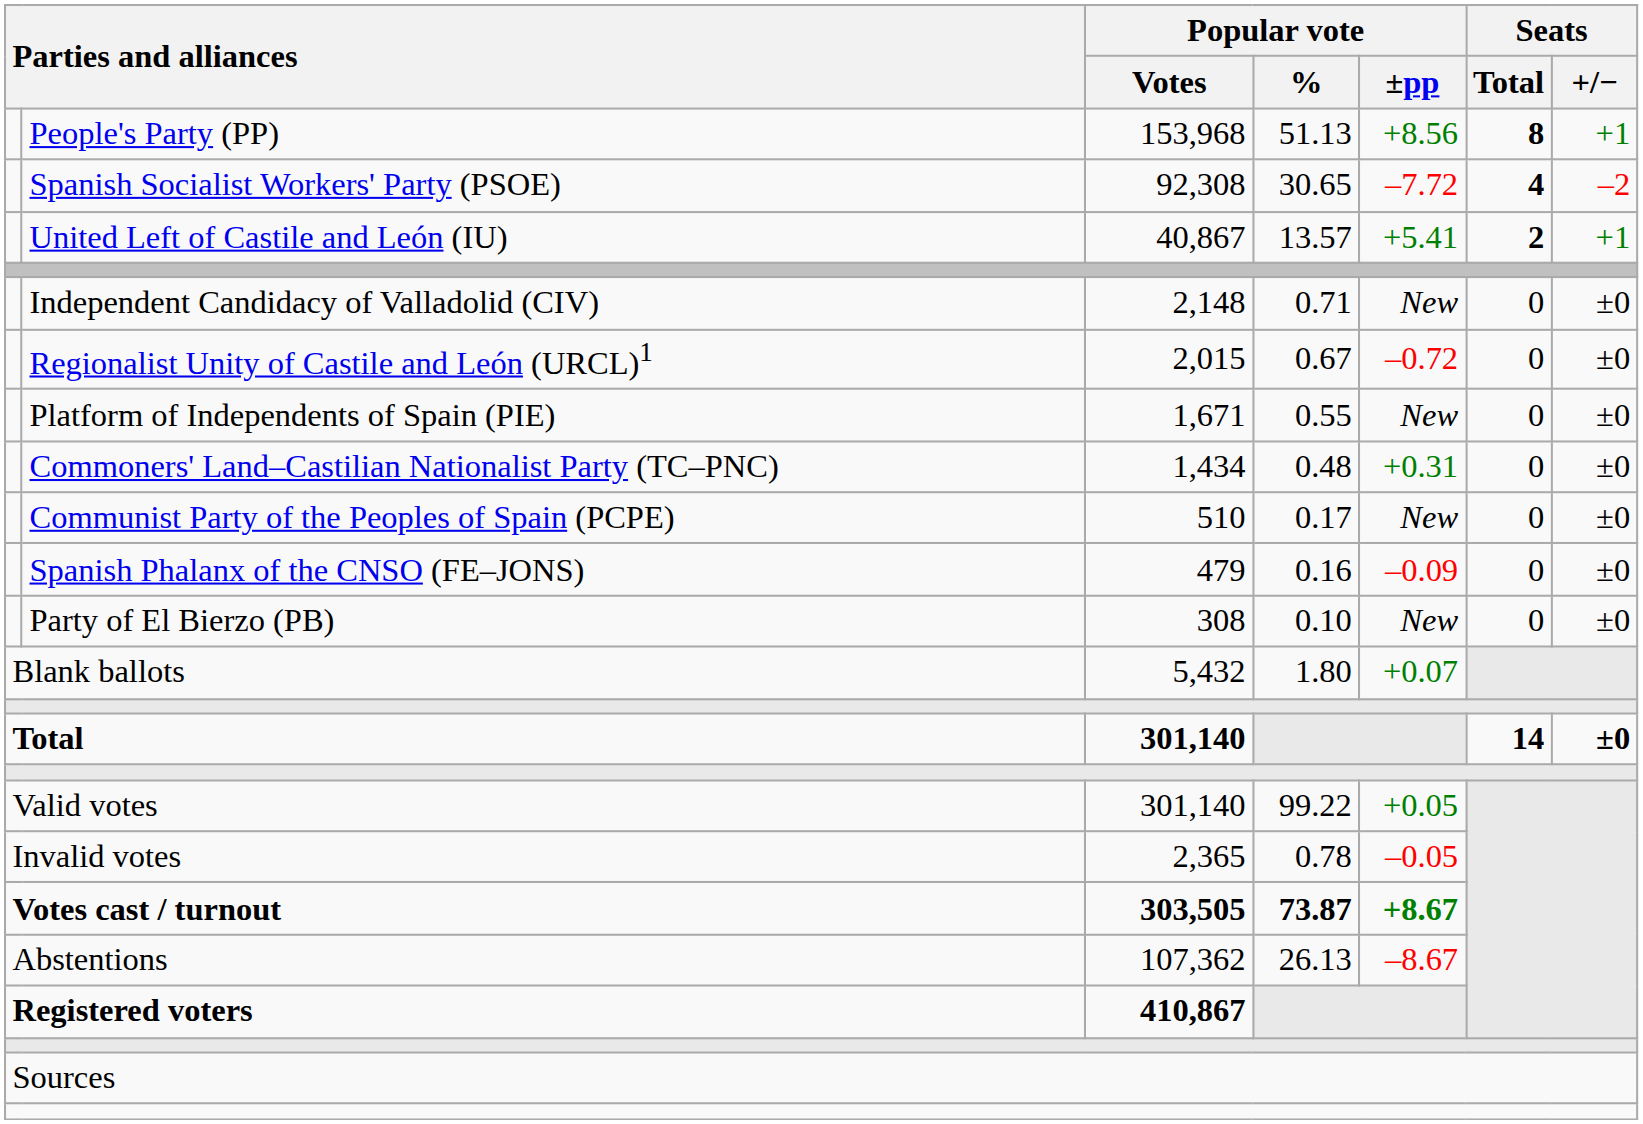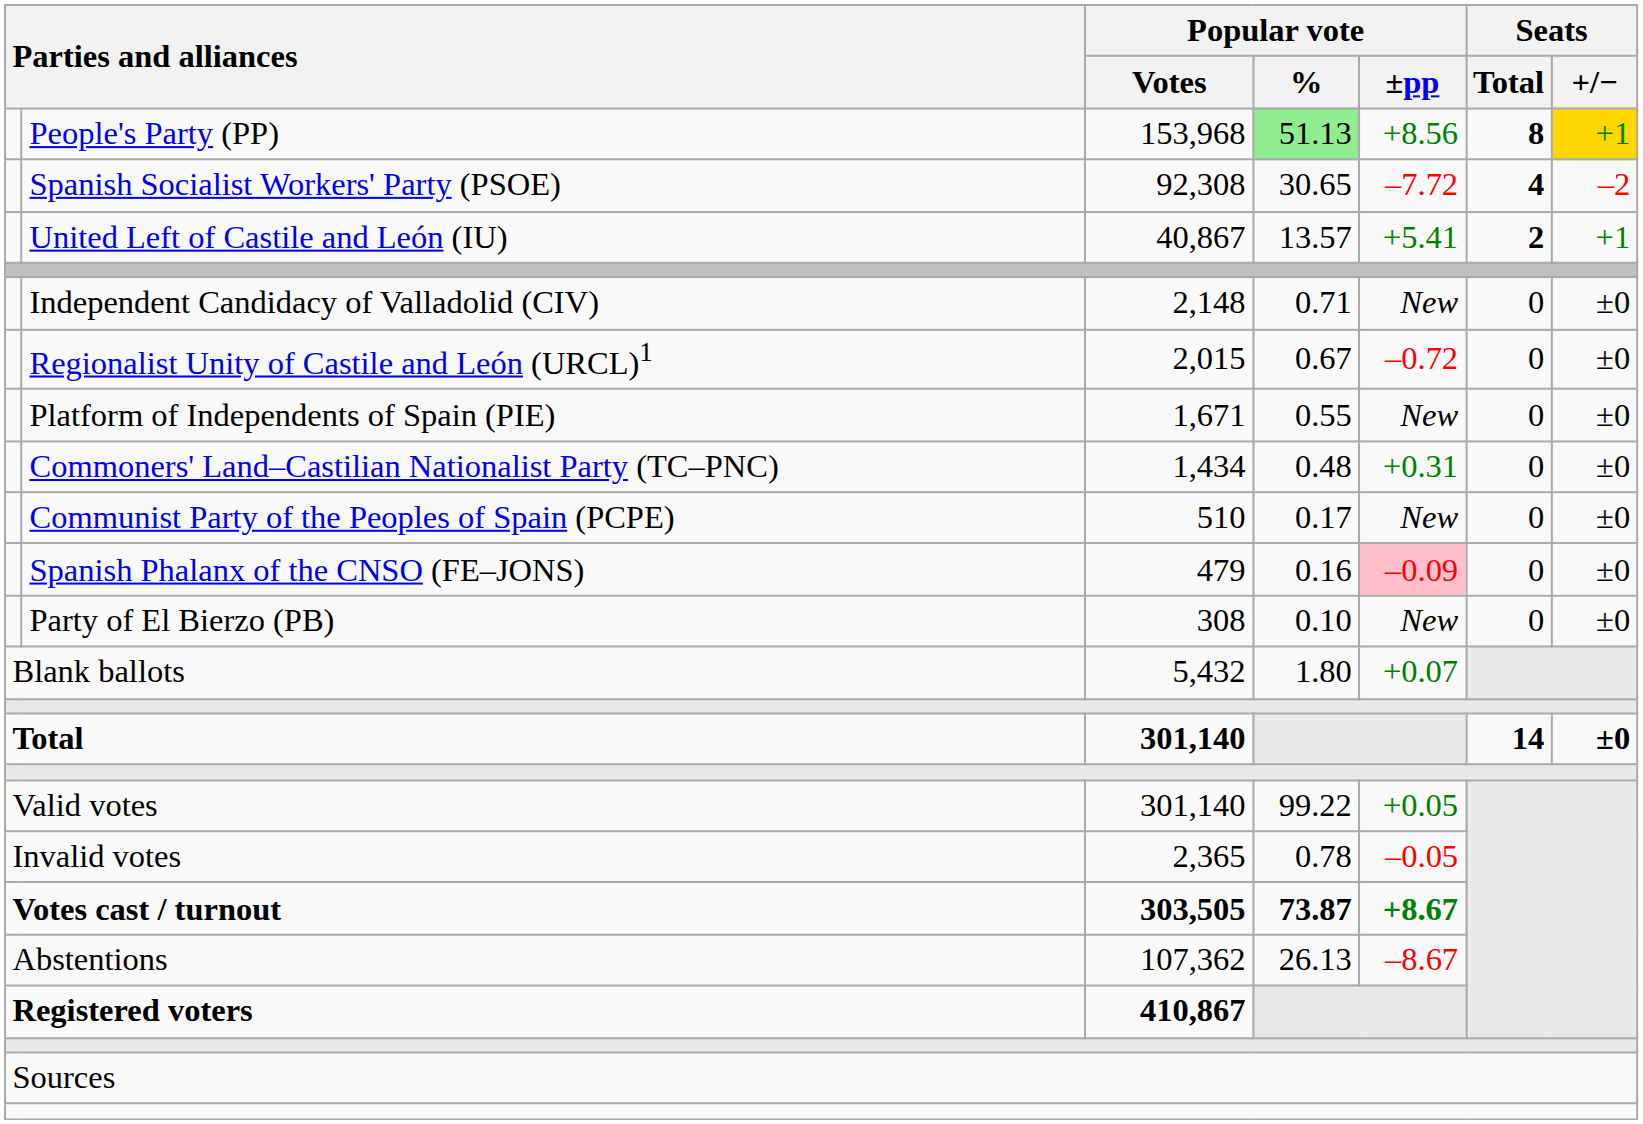(1315, 133) no background -> (1315, 133) lightgreen background
(1613, 133) no background -> (1613, 133) gold background
(1422, 569) no background -> (1422, 569) pink background
